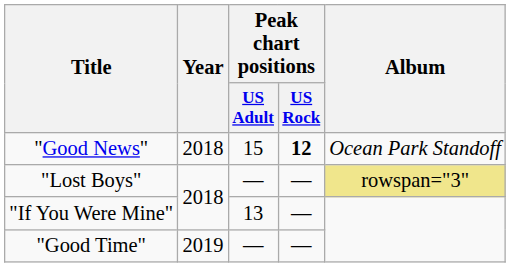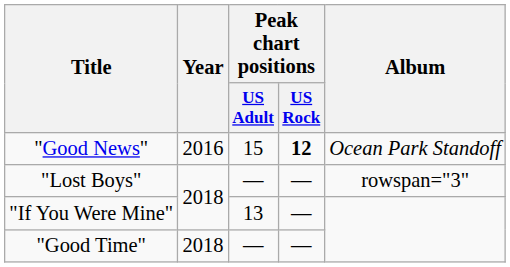(203, 148) 2018 -> (203, 148) 2016
(415, 180) khaki background -> (415, 180) no background
(203, 245) 2019 -> (203, 245) 2018
